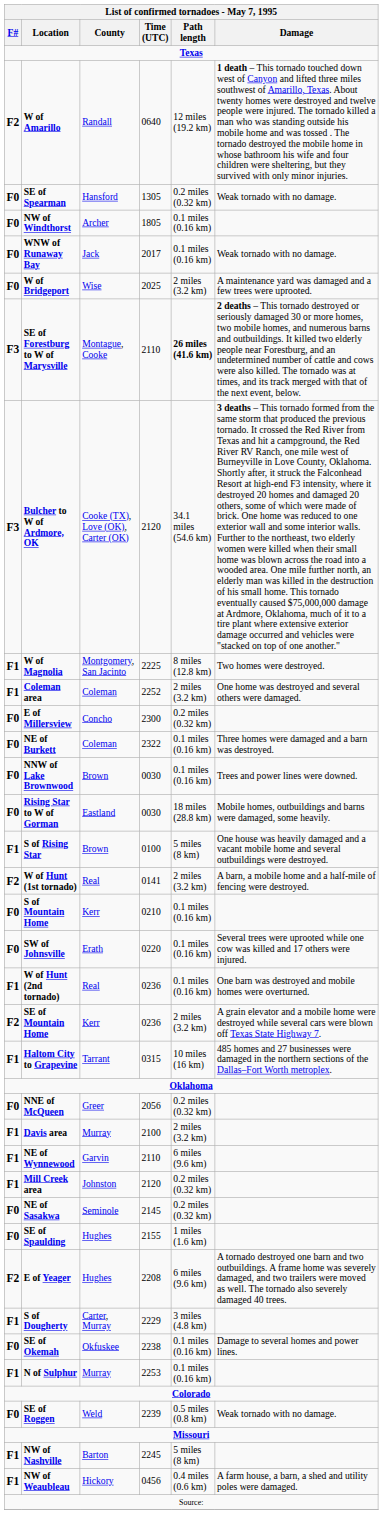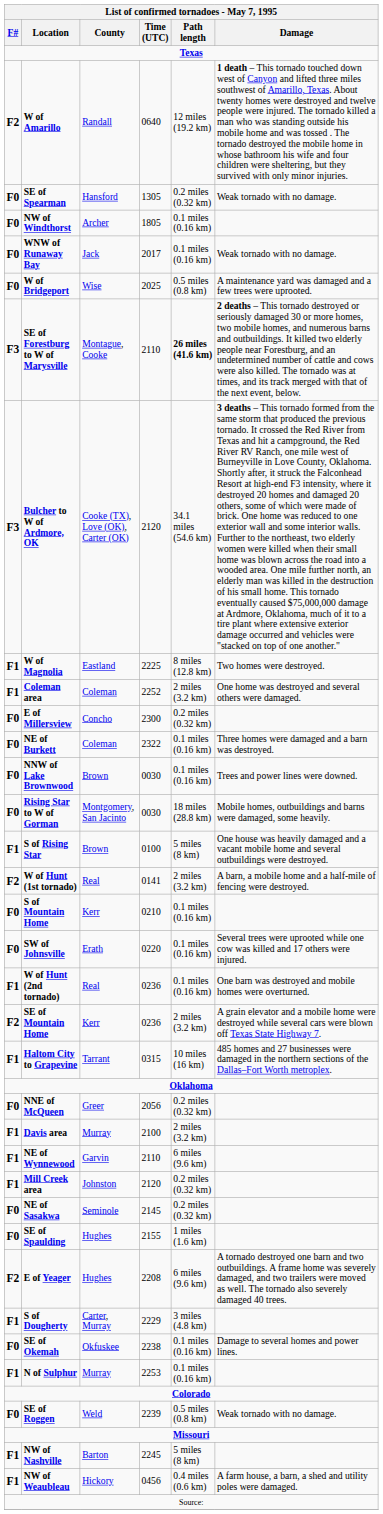(190, 286) 2 miles (3.2 km) -> (191, 286) 0.5 miles (0.8 km)
(108, 666) Montgomery, San Jacinto -> (99, 666) Eastland
(99, 812) Eastland -> (108, 812) Montgomery, San Jacinto
